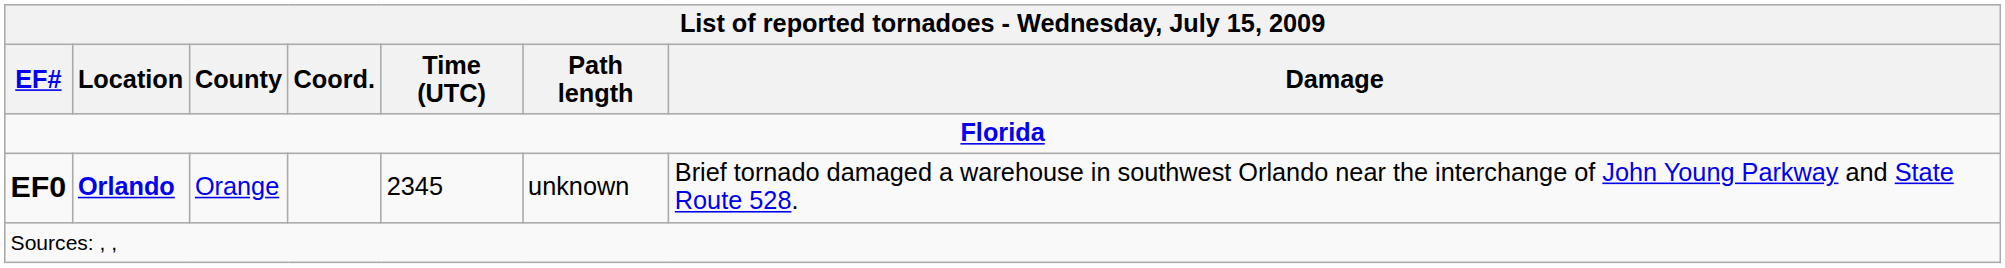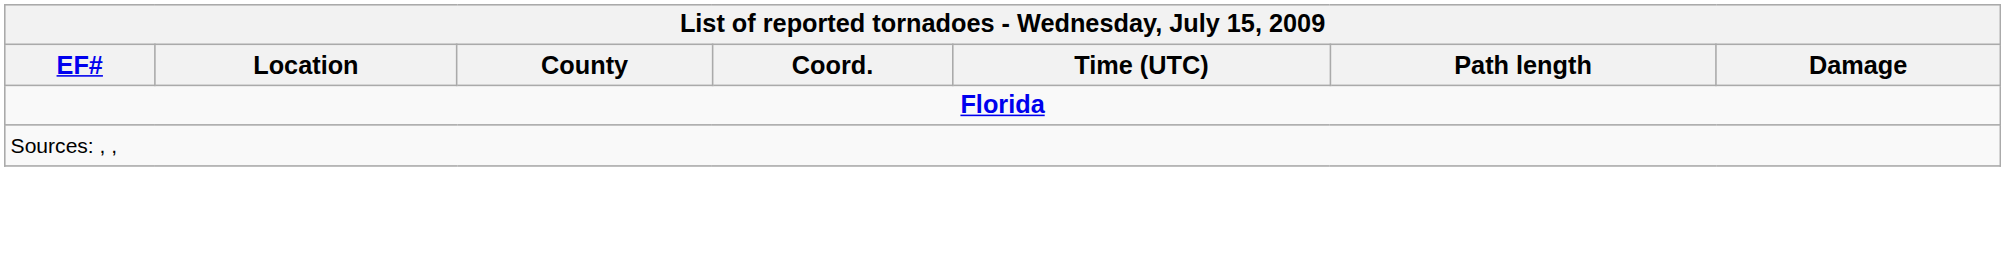- row: (38, 187)
